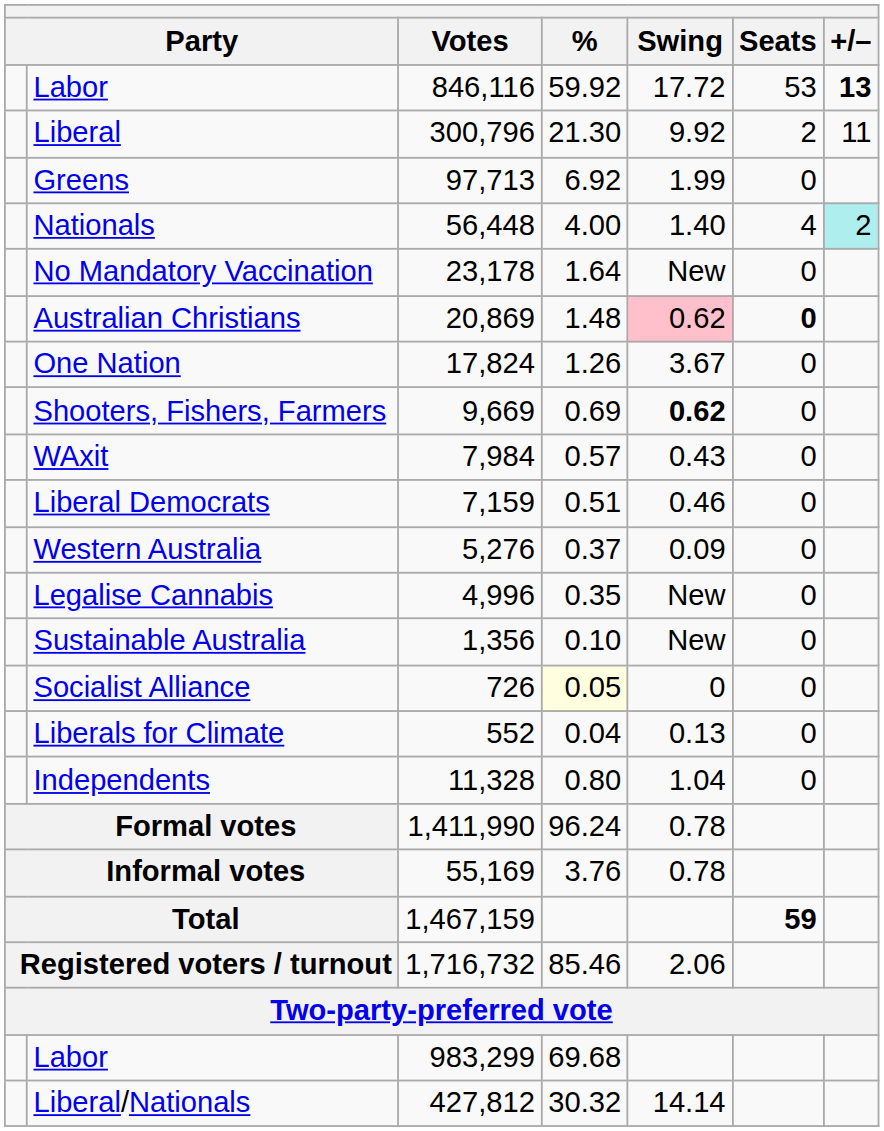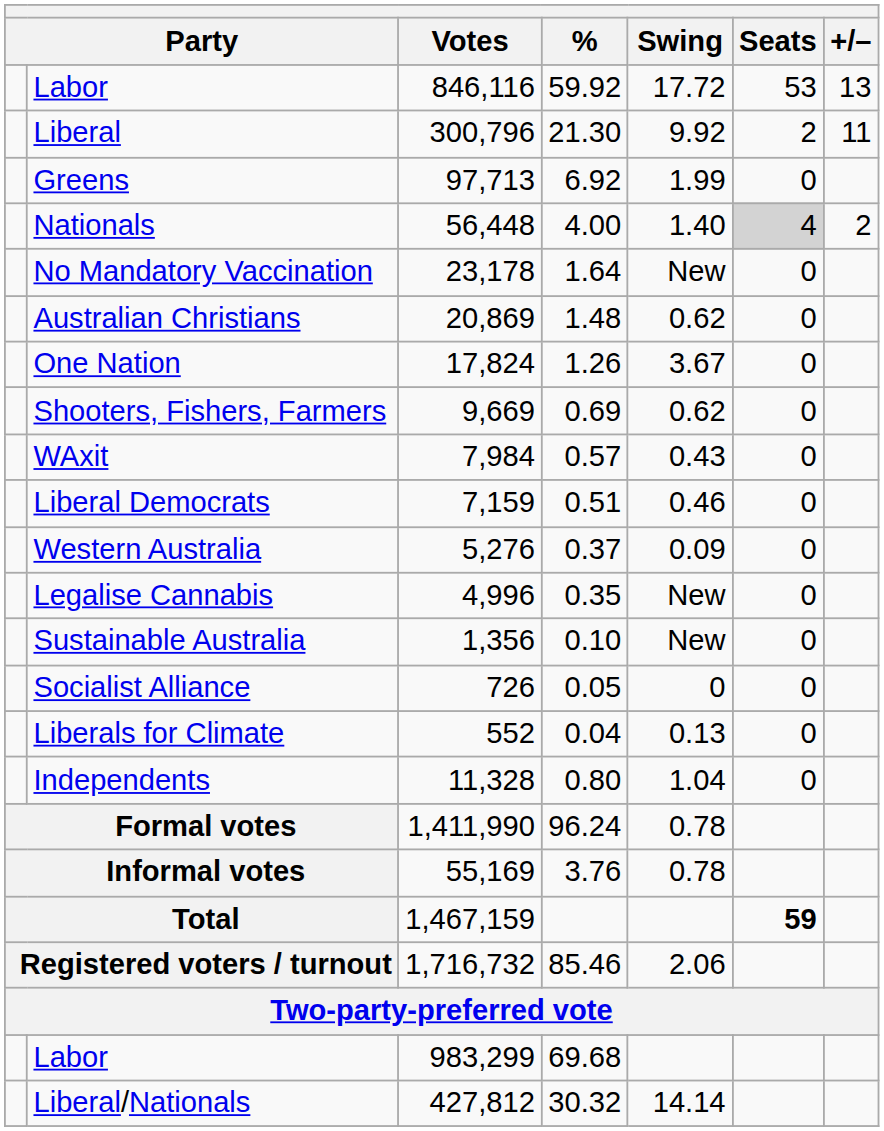(855, 87) bold -> (855, 87) normal
(809, 225) no background -> (809, 225) lightgrey background
(863, 225) paleturquoise background -> (863, 225) no background
(697, 318) pink background -> (697, 318) no background
(809, 318) bold -> (809, 318) normal
(697, 410) bold -> (697, 410) normal
(593, 687) lightyellow background -> (593, 687) no background
